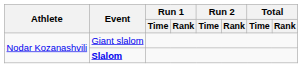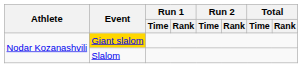(118, 41) no background -> (118, 41) gold background
(107, 56) bold -> (106, 56) normal
